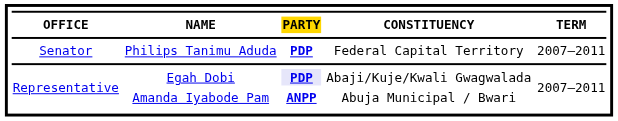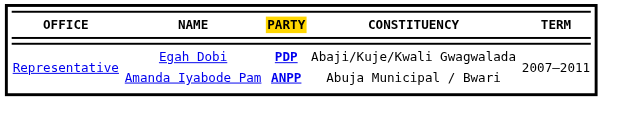- row: (201, 51)
(301, 77) lavender background -> (286, 57) no background
